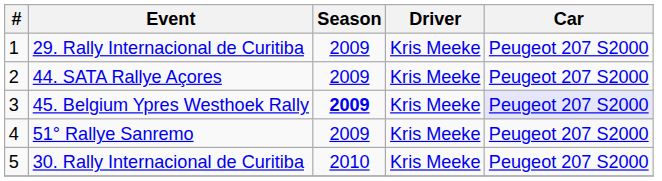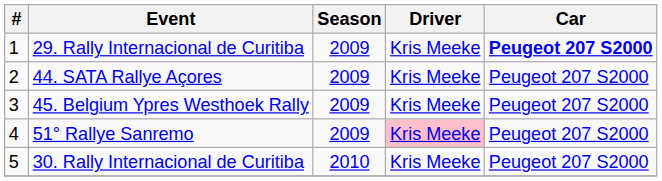(569, 48) normal -> (571, 48) bold
(349, 105) bold -> (349, 105) normal
(569, 105) lavender background -> (569, 105) no background
(435, 134) no background -> (435, 134) pink background
